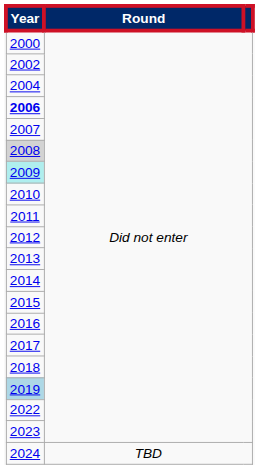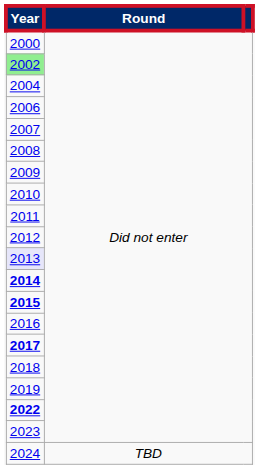(25, 65) no background -> (25, 65) lightgreen background
(25, 108) bold -> (25, 108) normal
(25, 151) lightgrey background -> (25, 151) no background
(25, 173) paleturquoise background -> (25, 173) no background
(25, 259) no background -> (25, 259) lavender background
(25, 281) normal -> (25, 281) bold
(25, 302) normal -> (25, 302) bold
(25, 346) normal -> (25, 346) bold
(25, 389) lightblue background -> (25, 389) no background
(25, 410) normal -> (25, 410) bold
